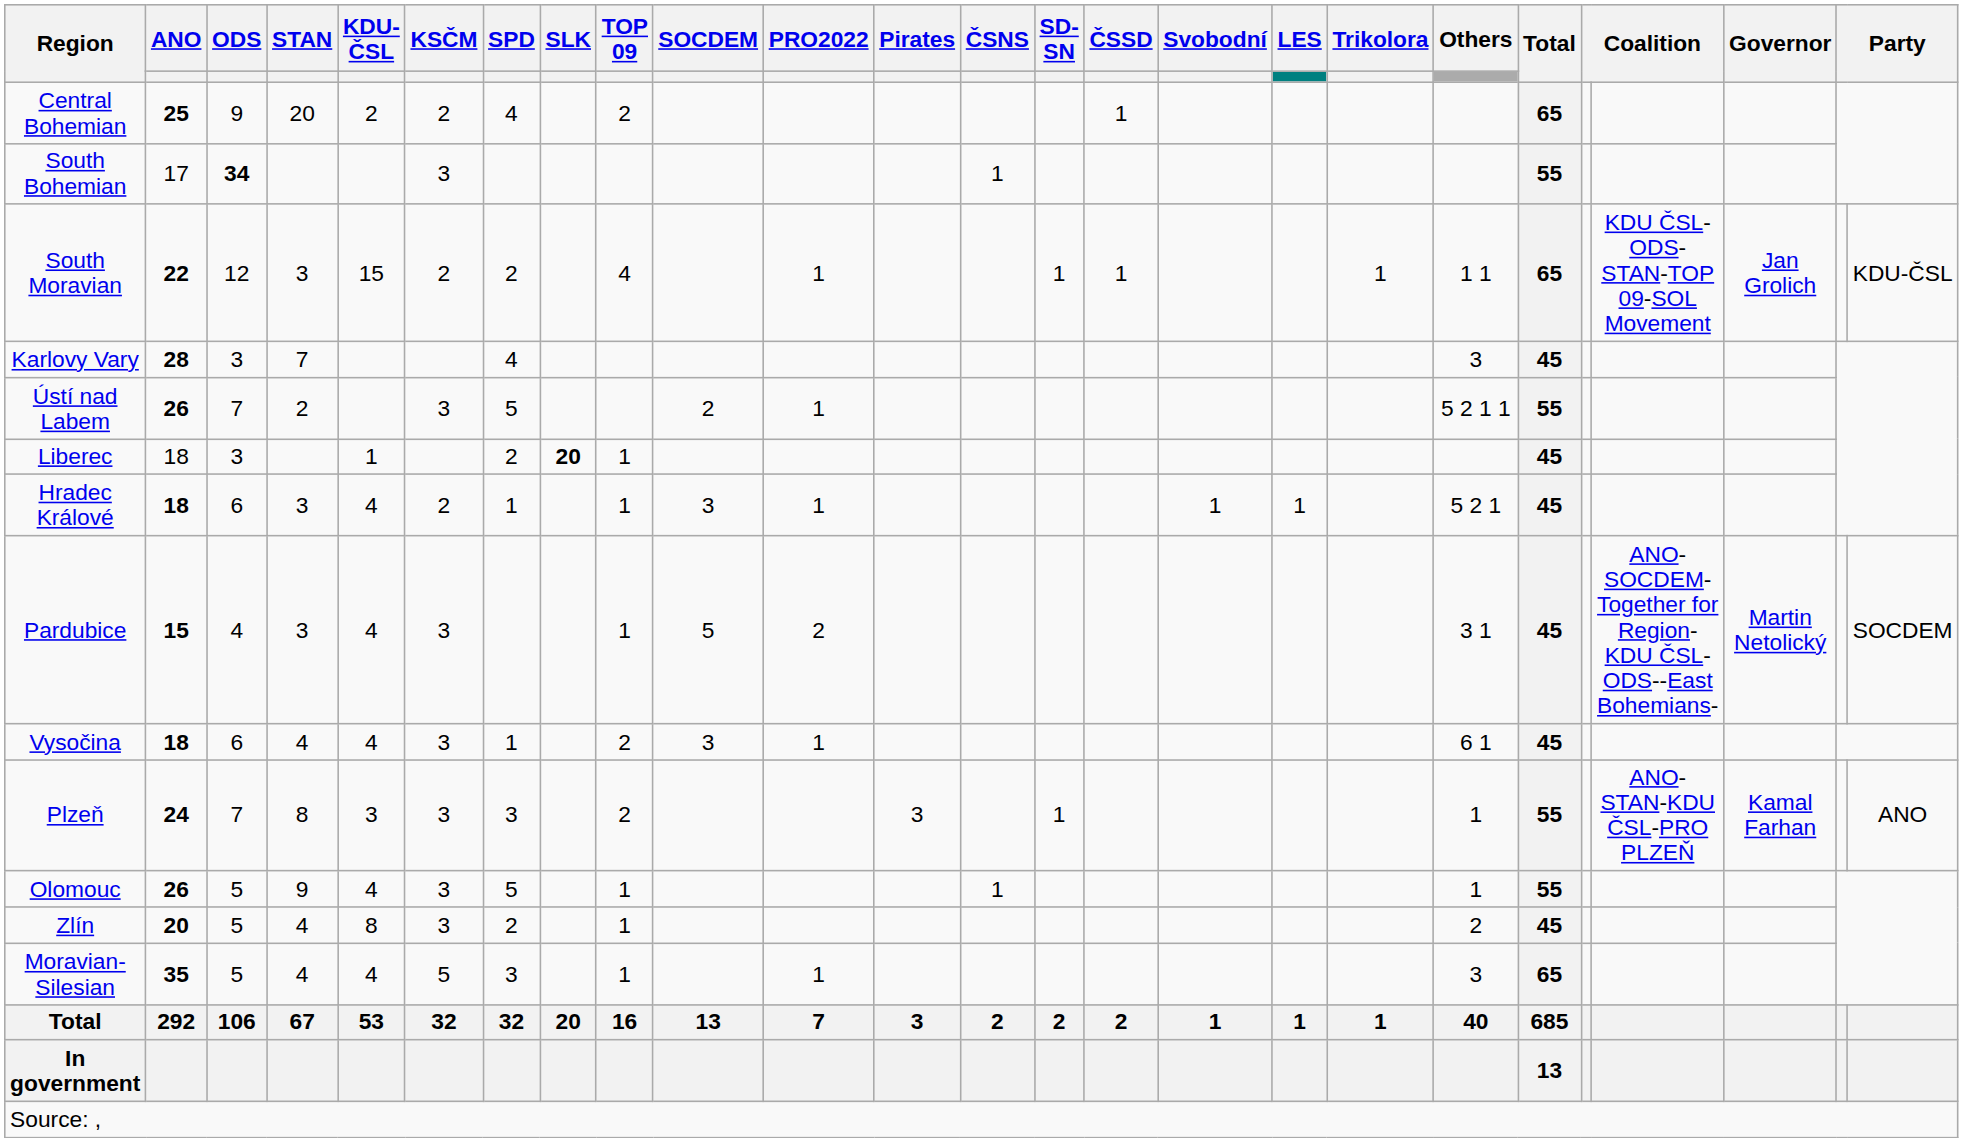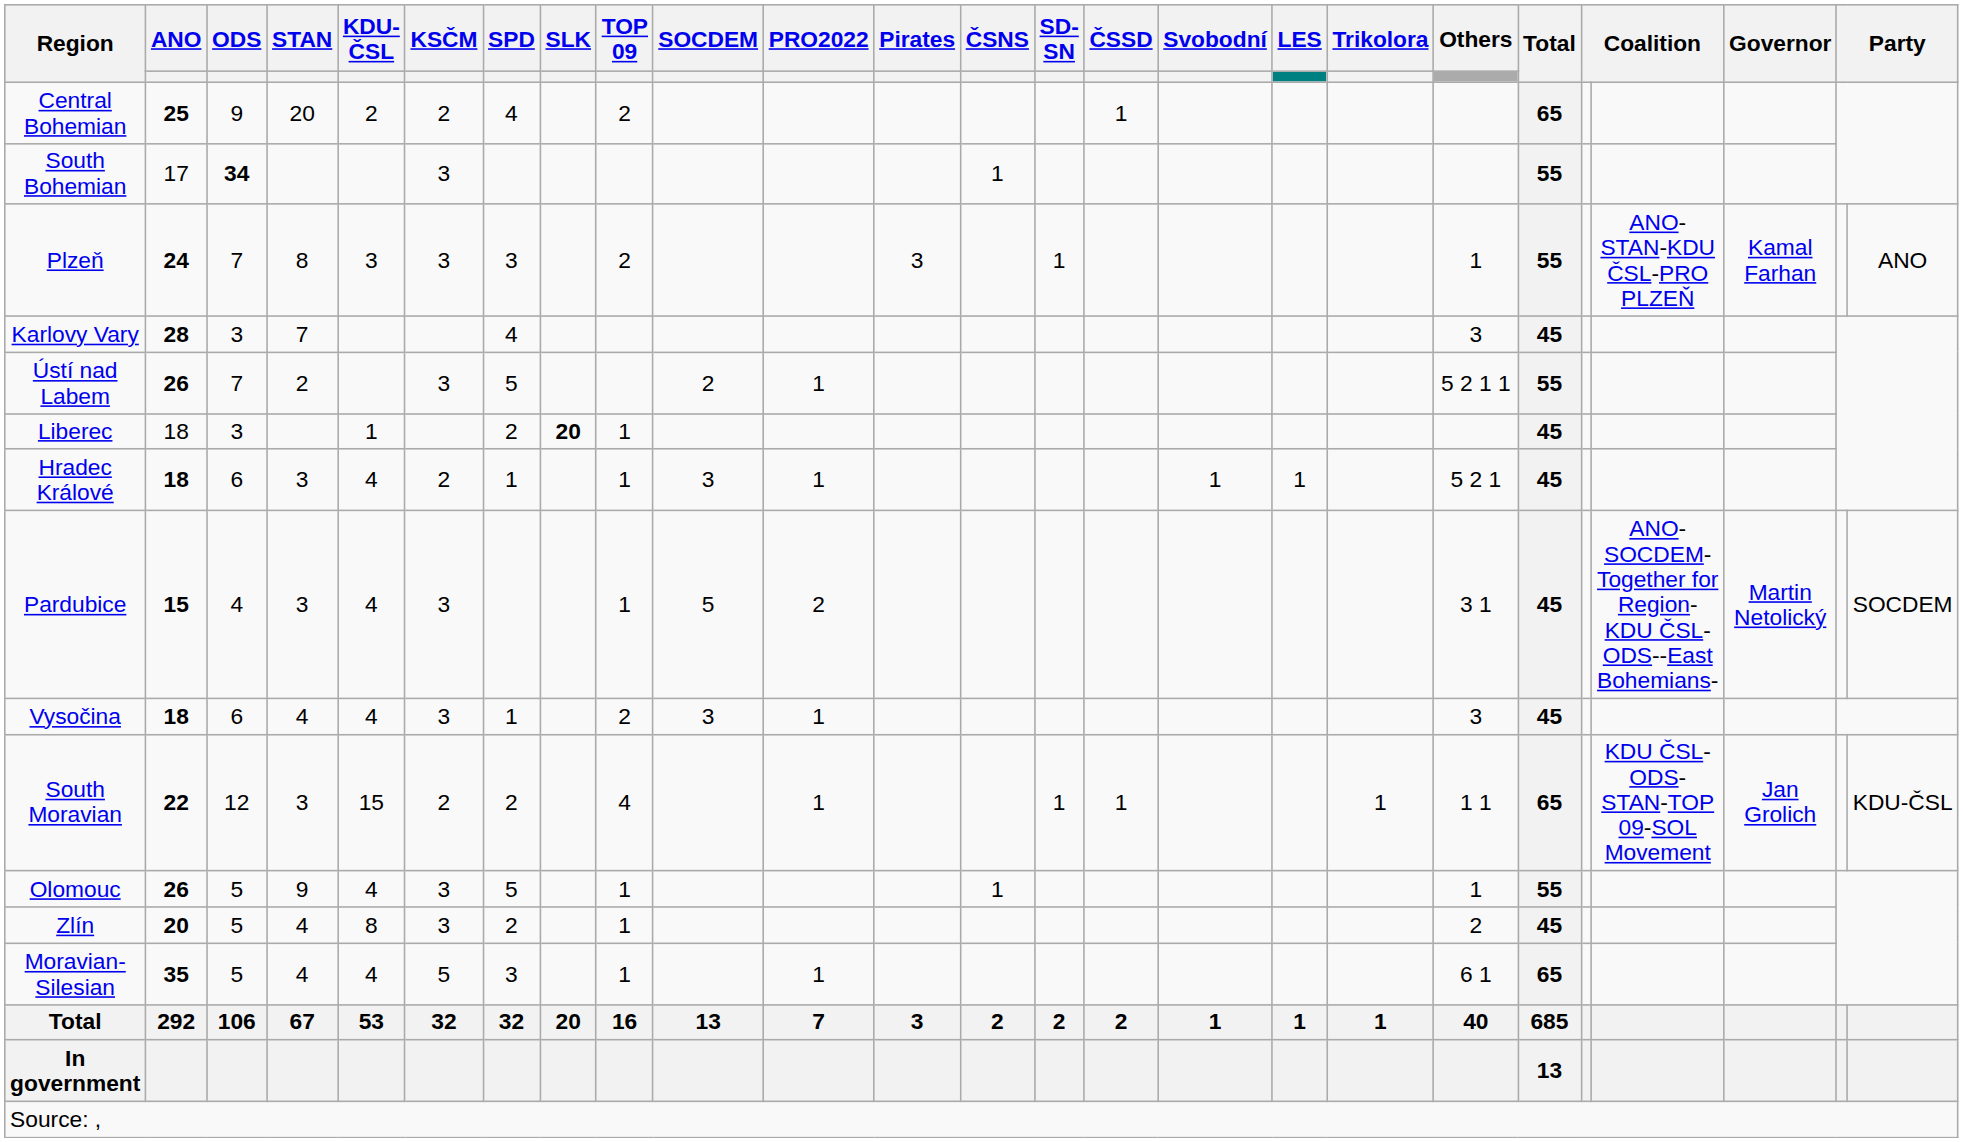rows swapped: (75, 816) <-> (75, 273)
(1476, 742) 6 1 -> (1476, 716) 3
(1476, 974) 3 -> (1476, 974) 6 1
